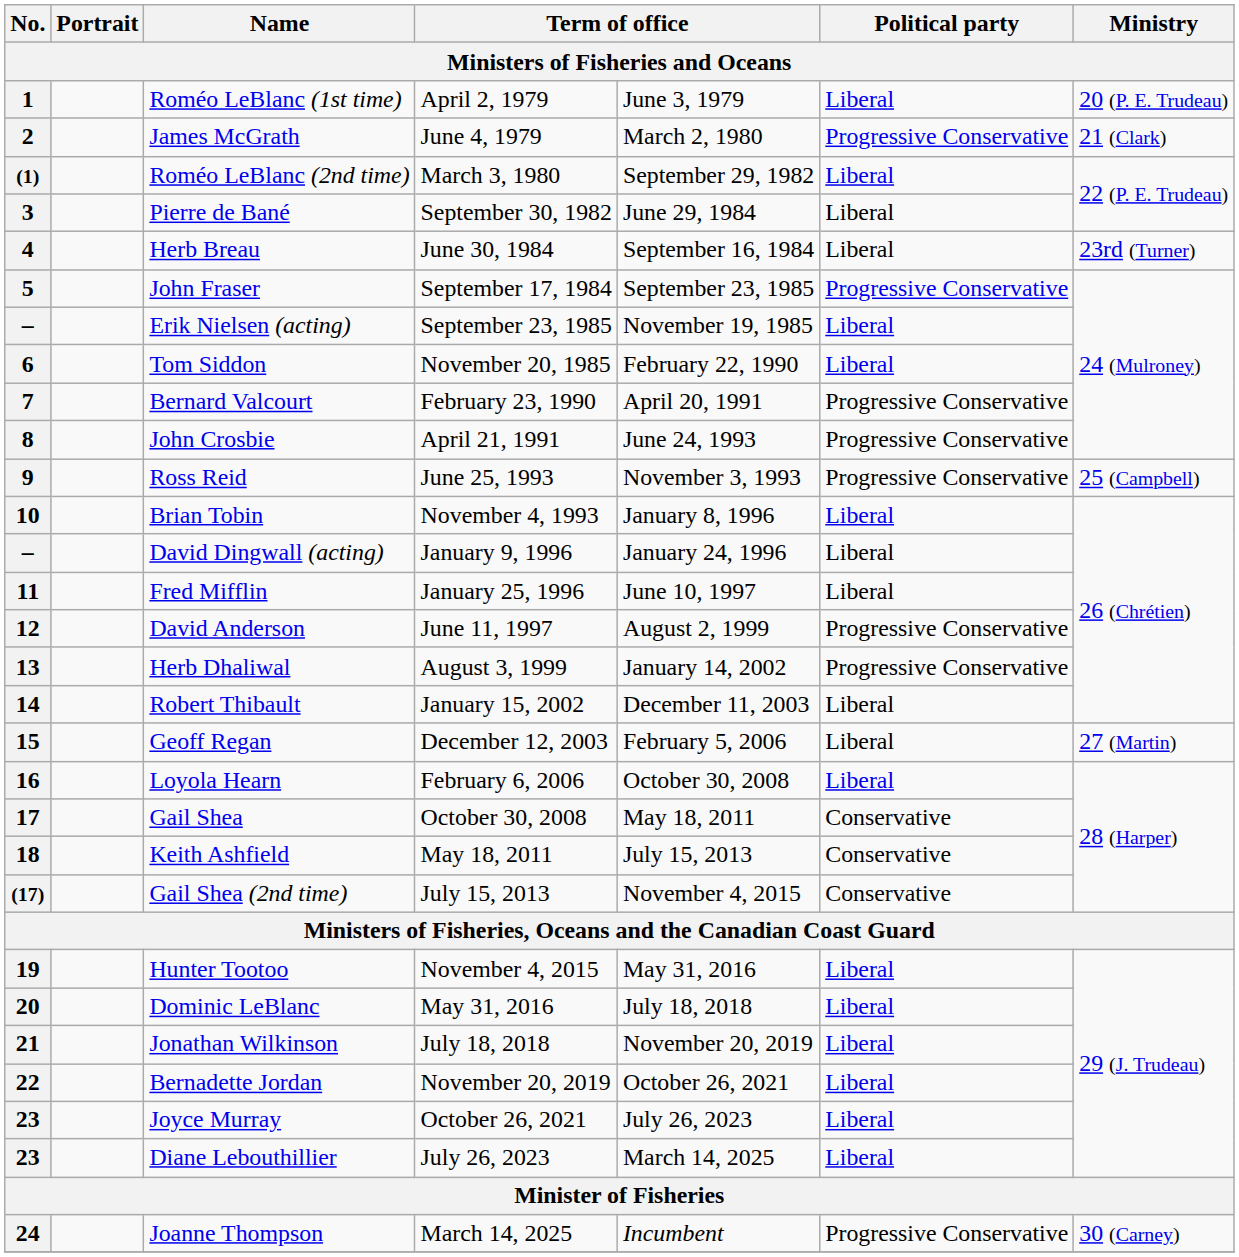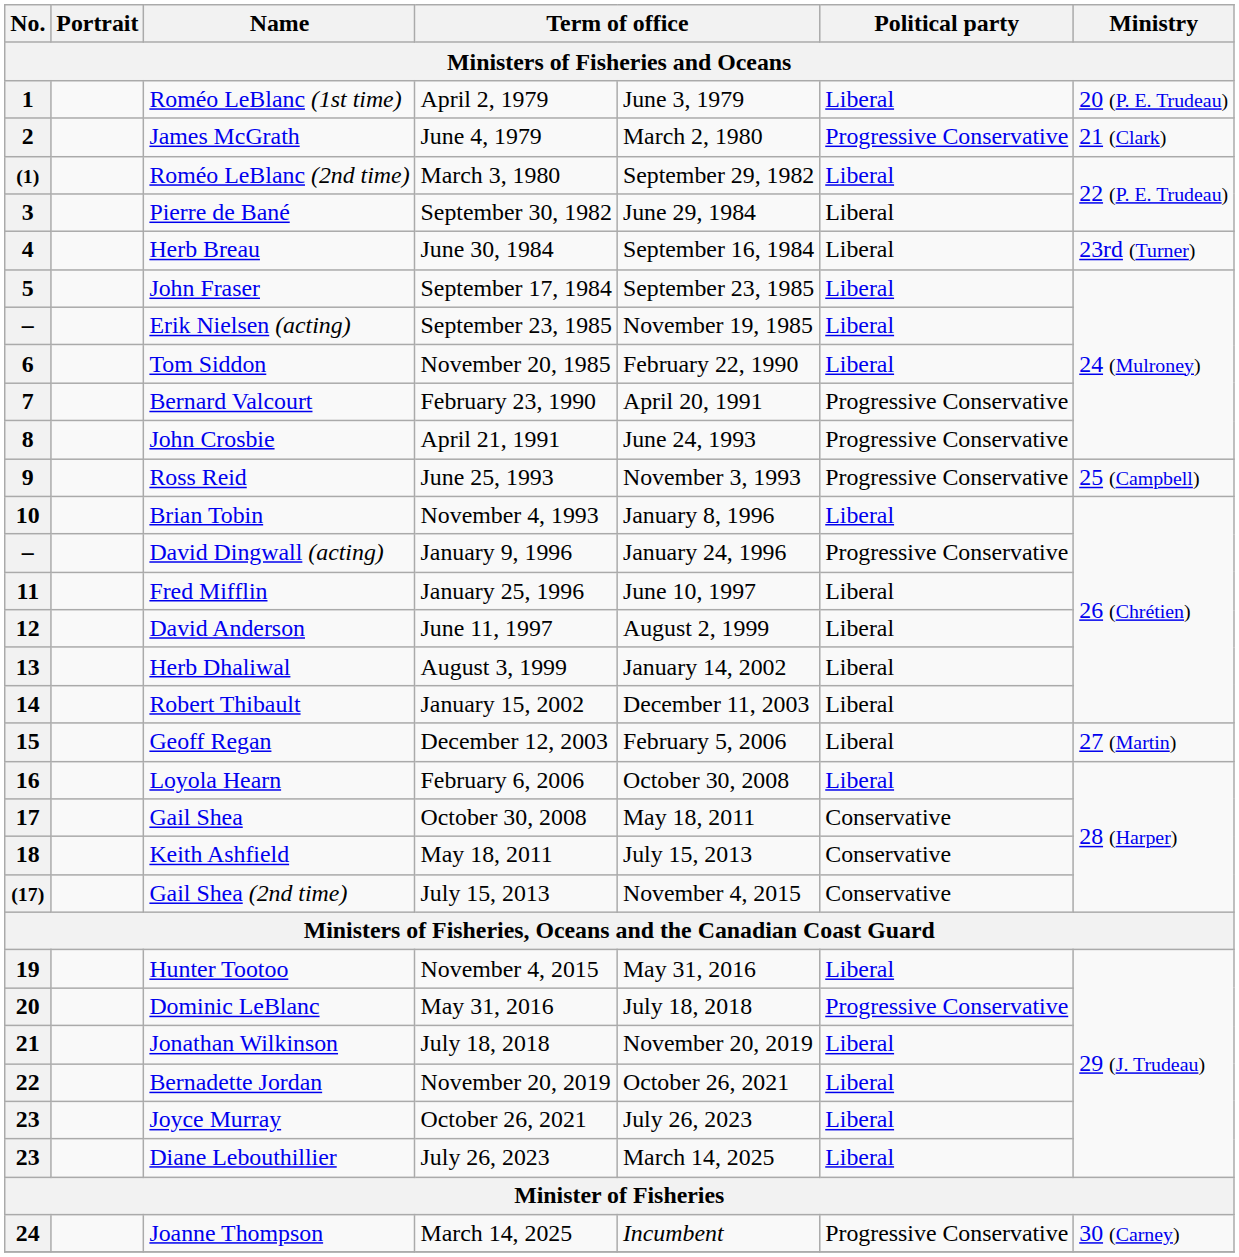(947, 288) Progressive Conservative -> (860, 288) Liberal
(860, 552) Liberal -> (947, 552) Progressive Conservative
(947, 628) Progressive Conservative -> (860, 628) Liberal
(947, 666) Progressive Conservative -> (860, 666) Liberal
(860, 1006) Liberal -> (947, 1006) Progressive Conservative
